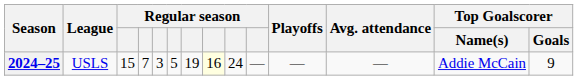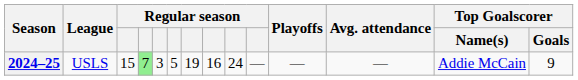(145, 63) no background -> (145, 63) lightgreen background
(214, 63) lightyellow background -> (214, 63) no background
